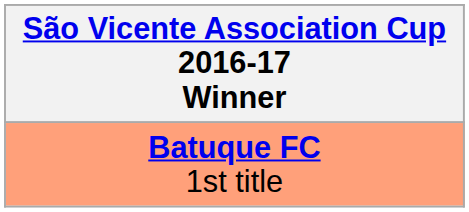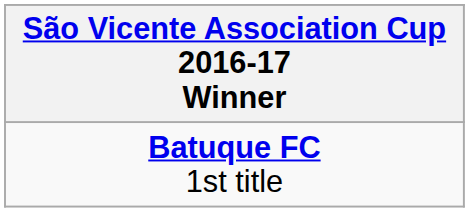(234, 163) lightsalmon background -> (234, 163) no background
